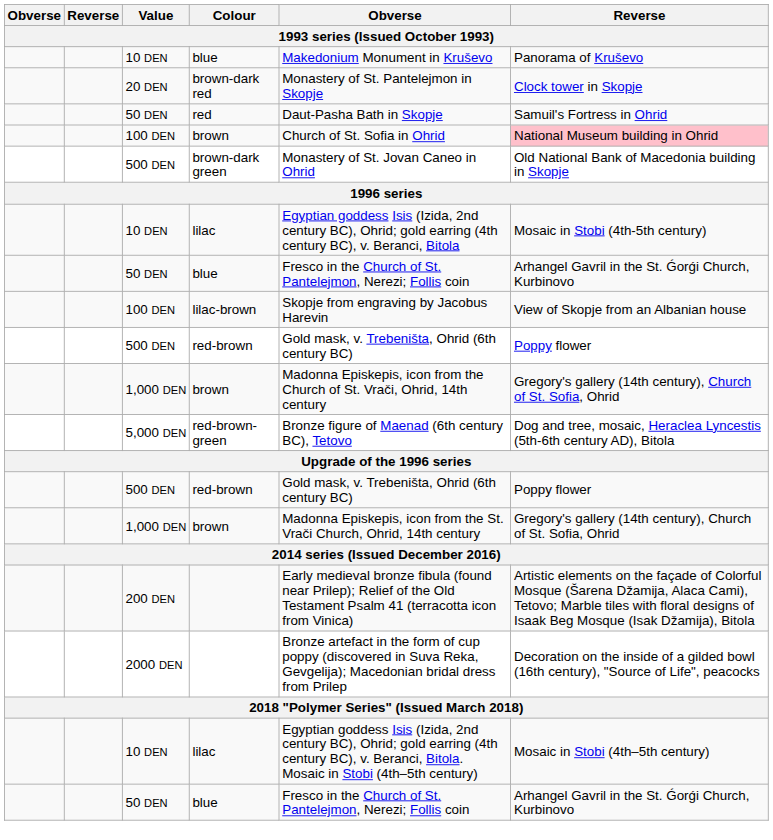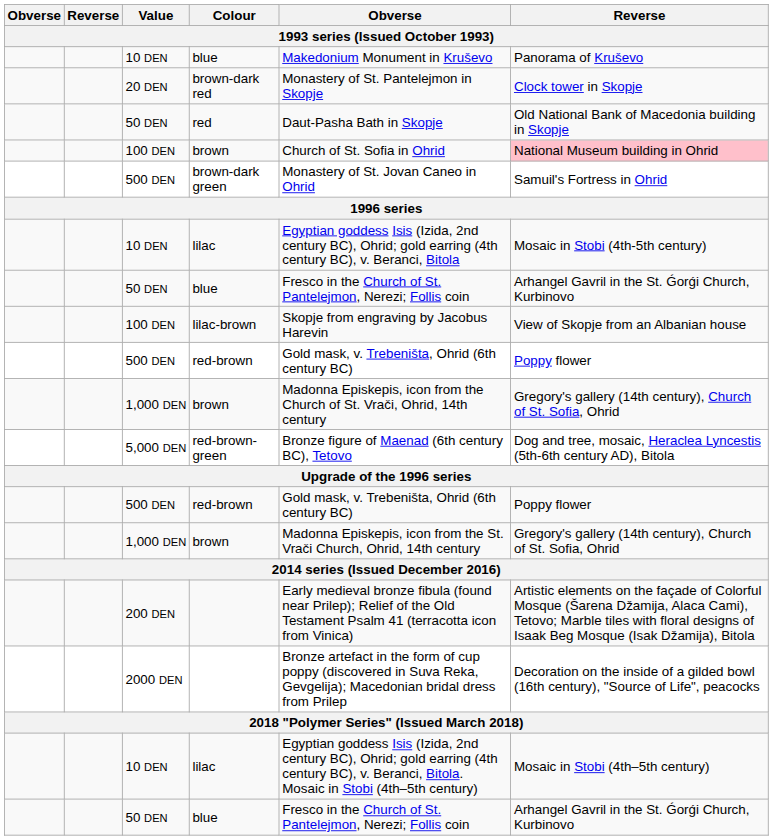(591, 115) Samuil's Fortress in Ohrid -> (635, 122) Old National Bank of Macedonia building in Skopje
(635, 165) Old National Bank of Macedonia building in Skopje -> (591, 180) Samuil's Fortress in Ohrid
